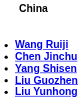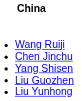(33, 69) bold -> (31, 69) normal
